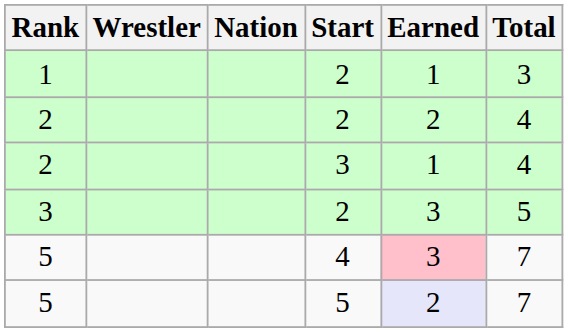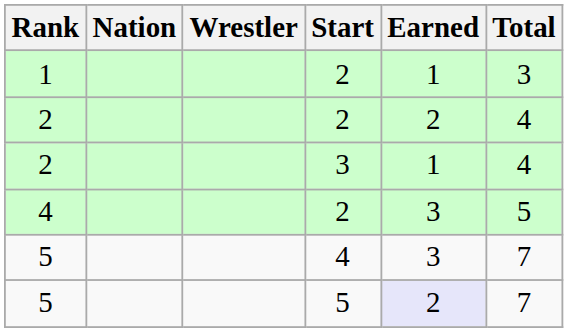columns swapped: (147, 27) <-> (256, 27)
(45, 211) 3 -> (45, 211) 4
(433, 257) pink background -> (433, 257) no background
